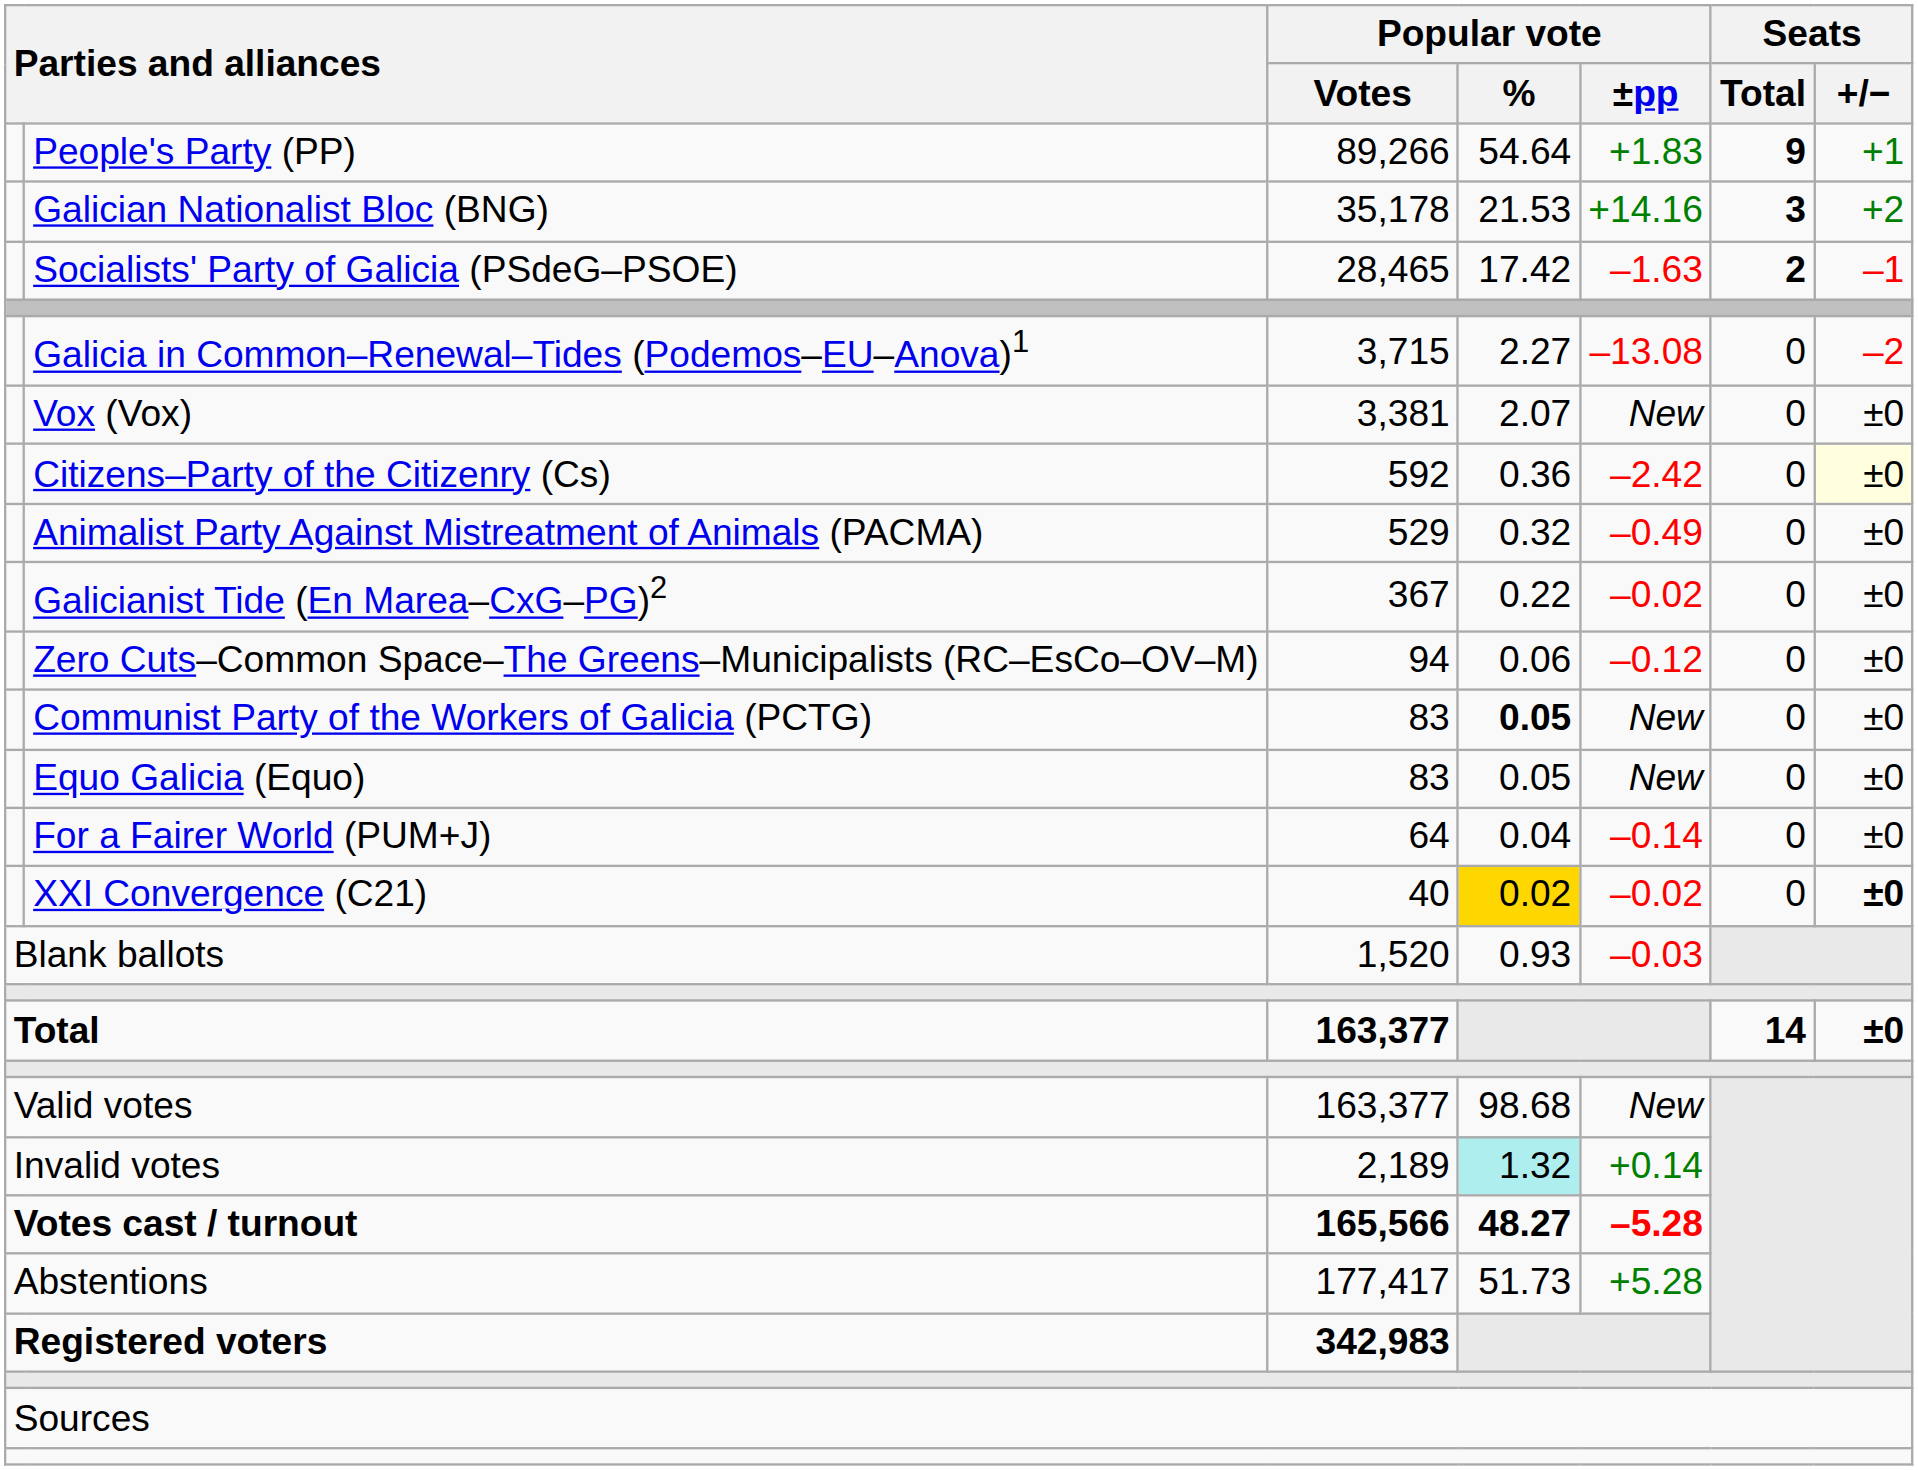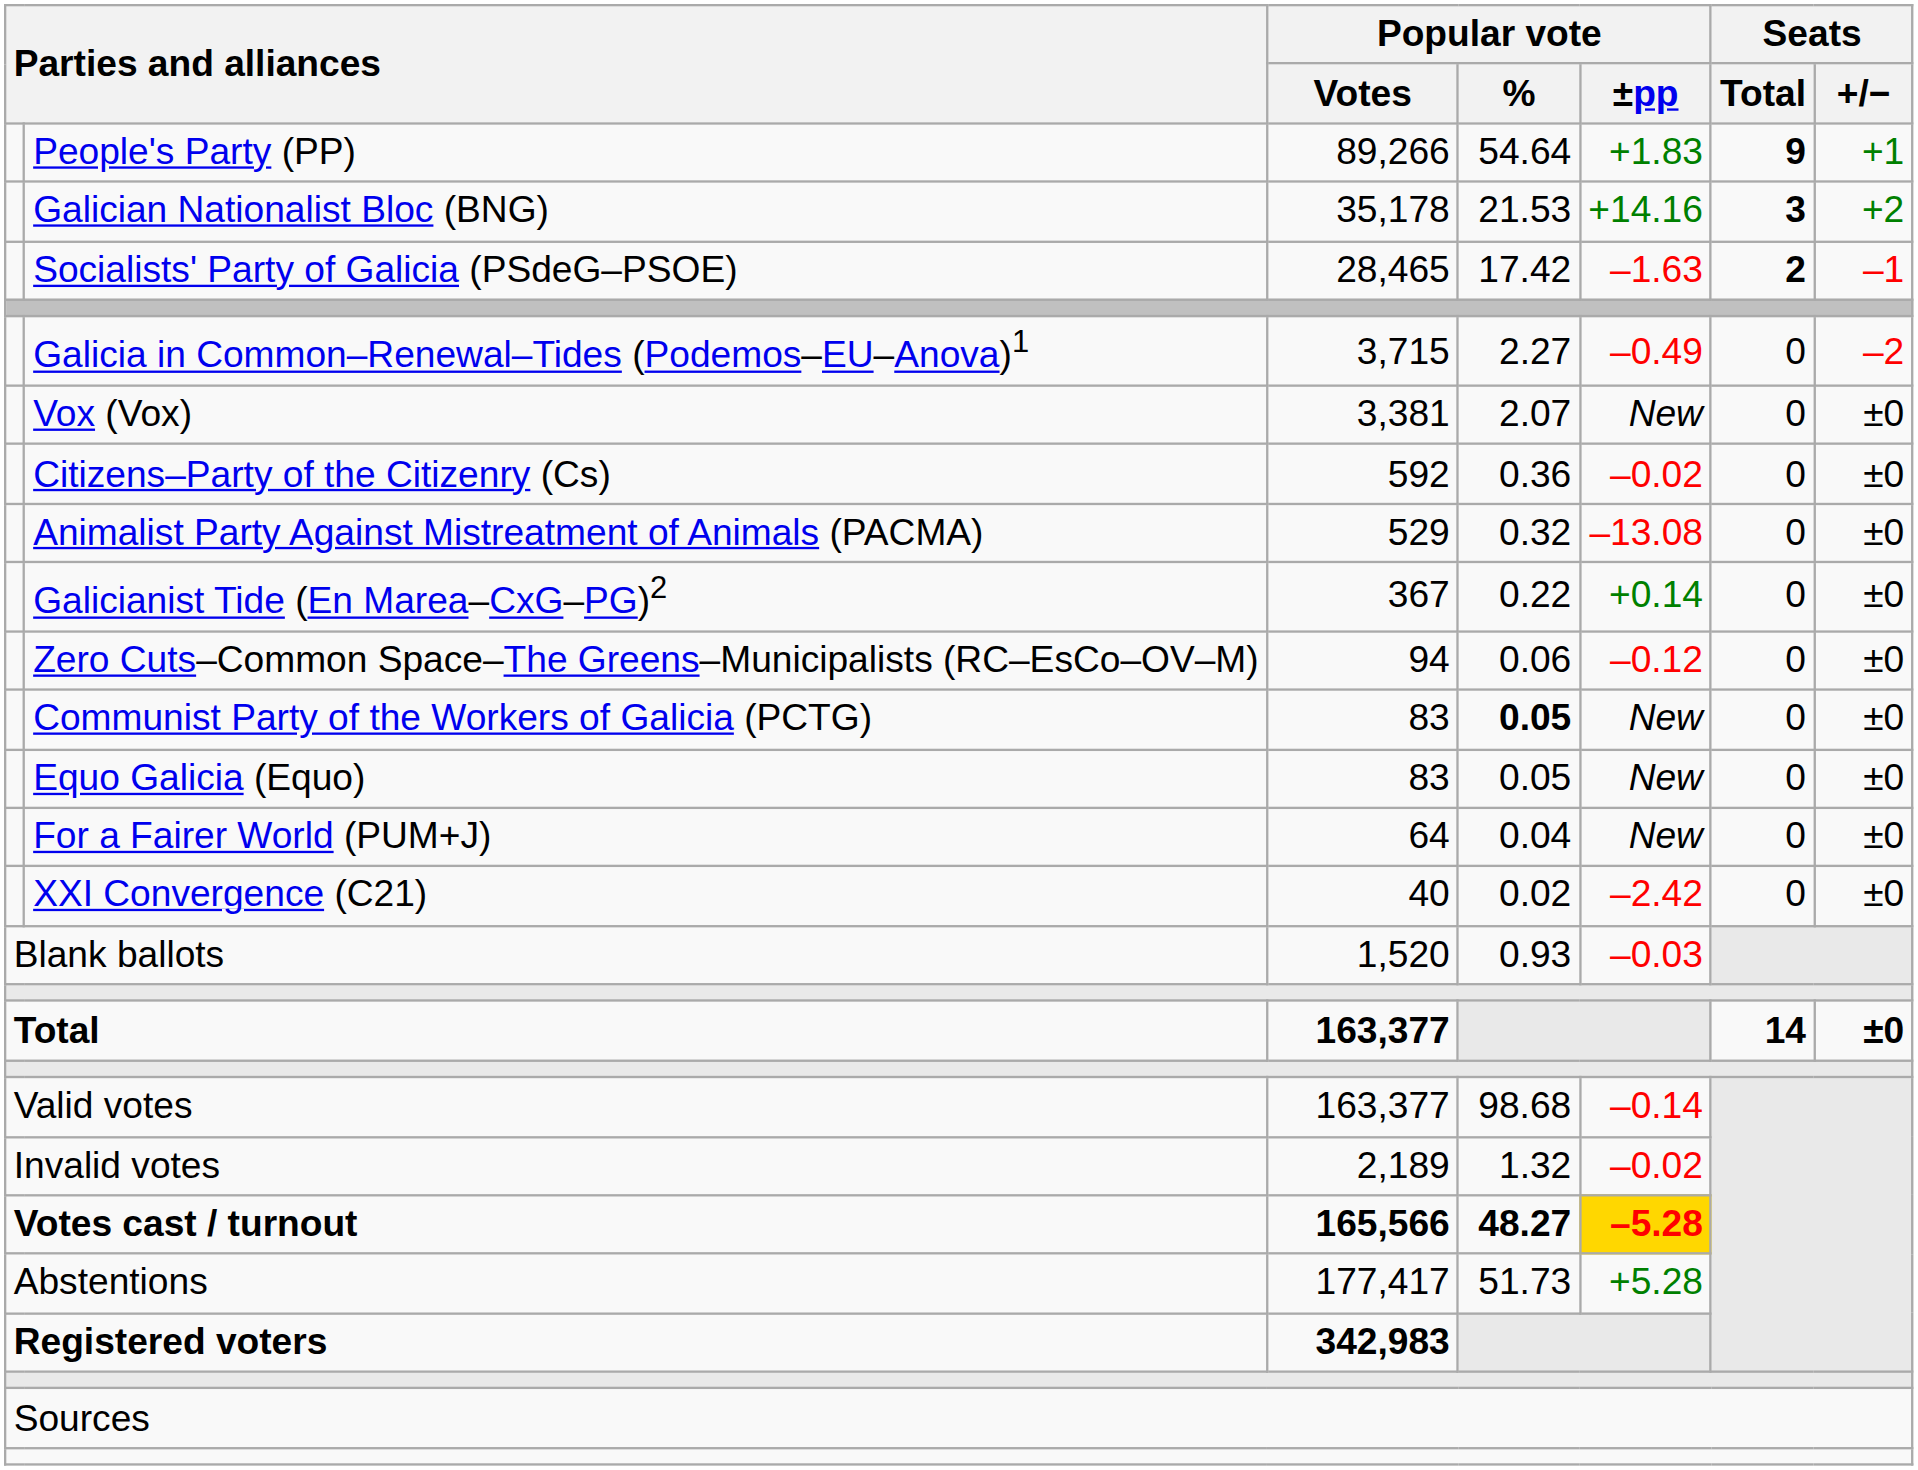(1646, 350) –13.08 -> (1656, 350) –0.49
(1656, 473) –2.42 -> (1656, 473) –0.02
(1884, 473) lightyellow background -> (1884, 473) no background
(1656, 532) –0.49 -> (1646, 532) –13.08
(1656, 595) –0.02 -> (1656, 595) +0.14
(1656, 836) –0.14 -> (1666, 836) New
(1535, 895) gold background -> (1535, 895) no background
(1656, 895) –0.02 -> (1656, 895) –2.42
(1884, 895) bold -> (1884, 895) normal
(1666, 1106) New -> (1656, 1106) –0.14
(1535, 1165) paleturquoise background -> (1535, 1165) no background
(1656, 1165) +0.14 -> (1656, 1165) –0.02
(1656, 1223) no background -> (1656, 1223) gold background
